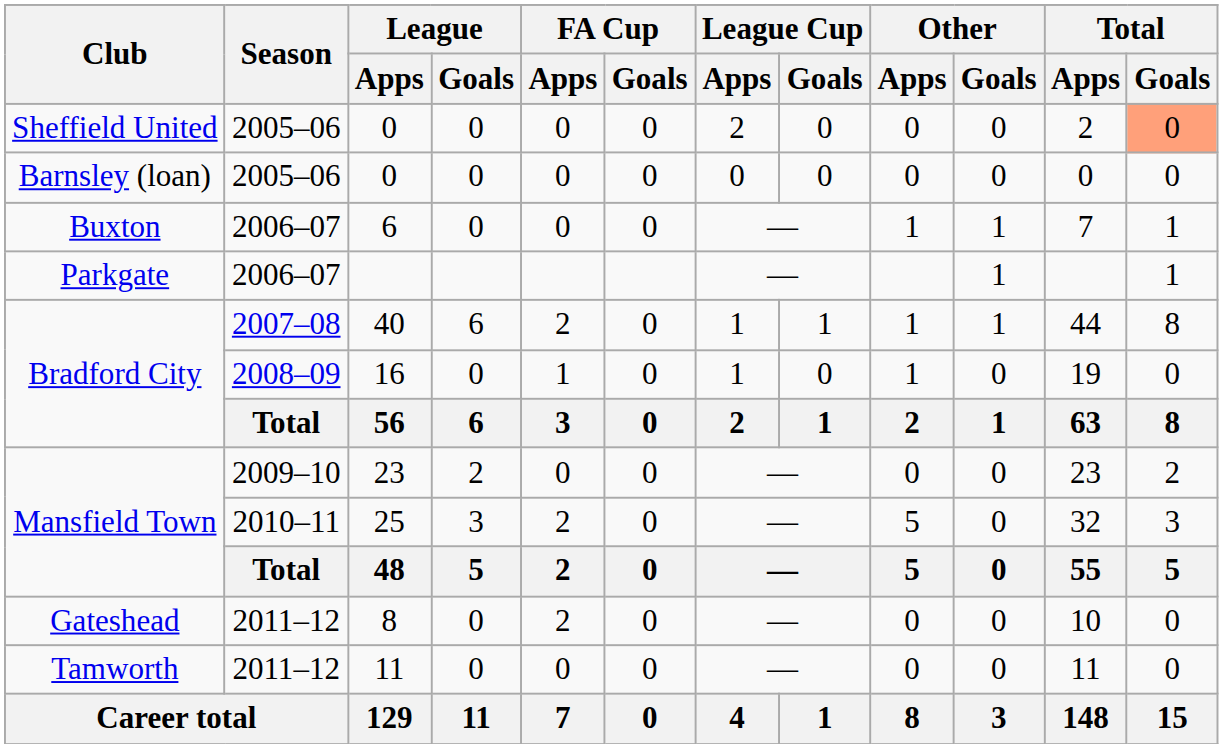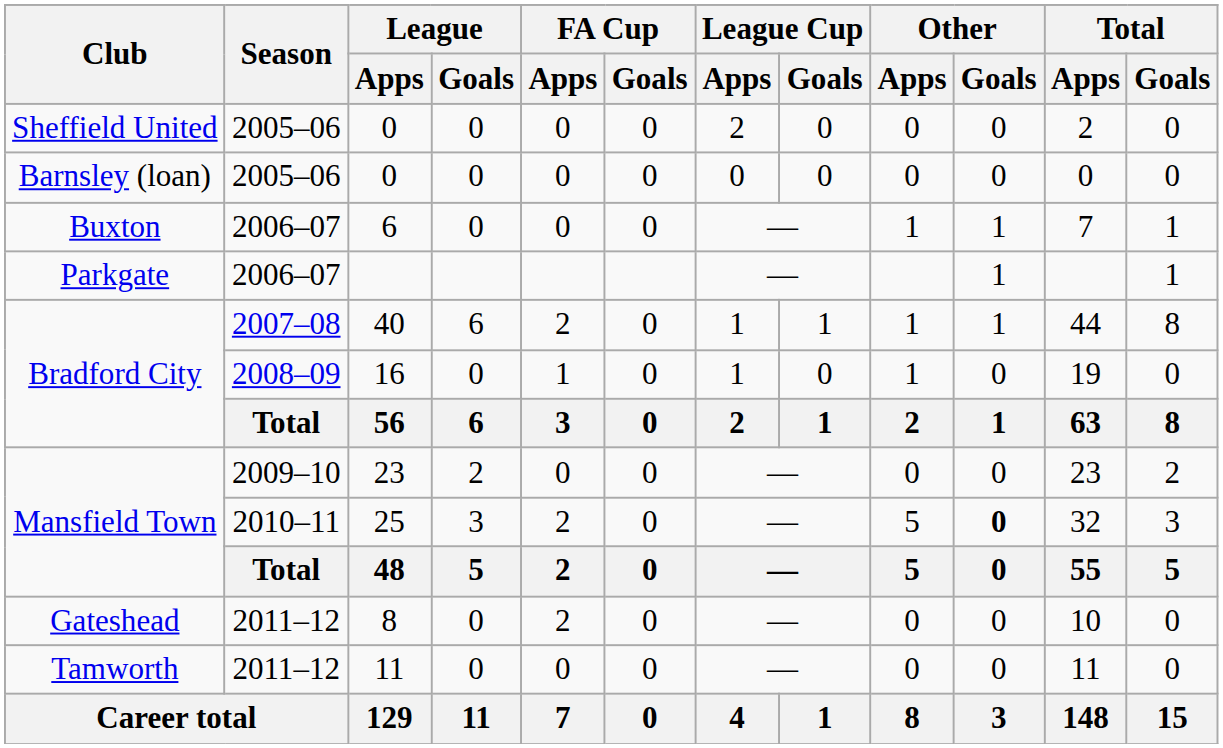(1172, 127) lightsalmon background -> (1172, 127) no background
(999, 521) normal -> (999, 521) bold
